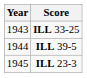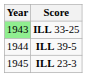(18, 30) no background -> (18, 30) lightgreen background
